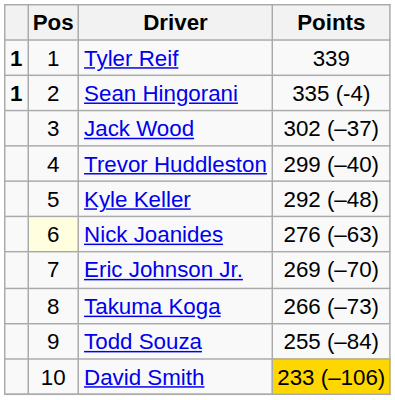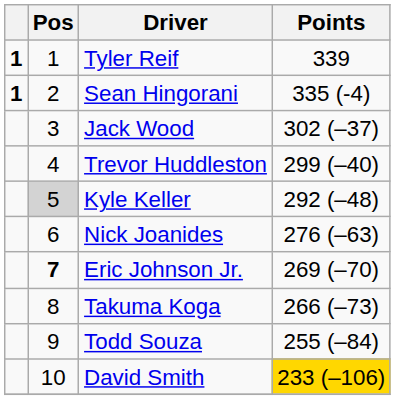(53, 199) no background -> (53, 199) lightgrey background
(53, 235) lightyellow background -> (53, 235) no background
(53, 270) normal -> (53, 270) bold
